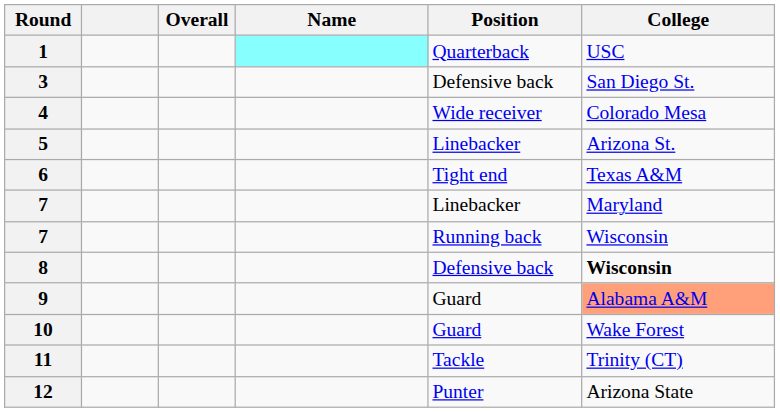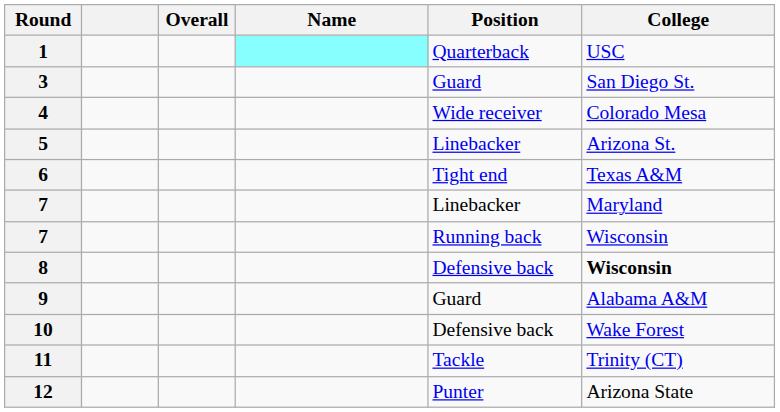(493, 81) Defensive back -> (457, 81) Guard
(647, 298) lightsalmon background -> (647, 298) no background
(457, 329) Guard -> (493, 329) Defensive back
